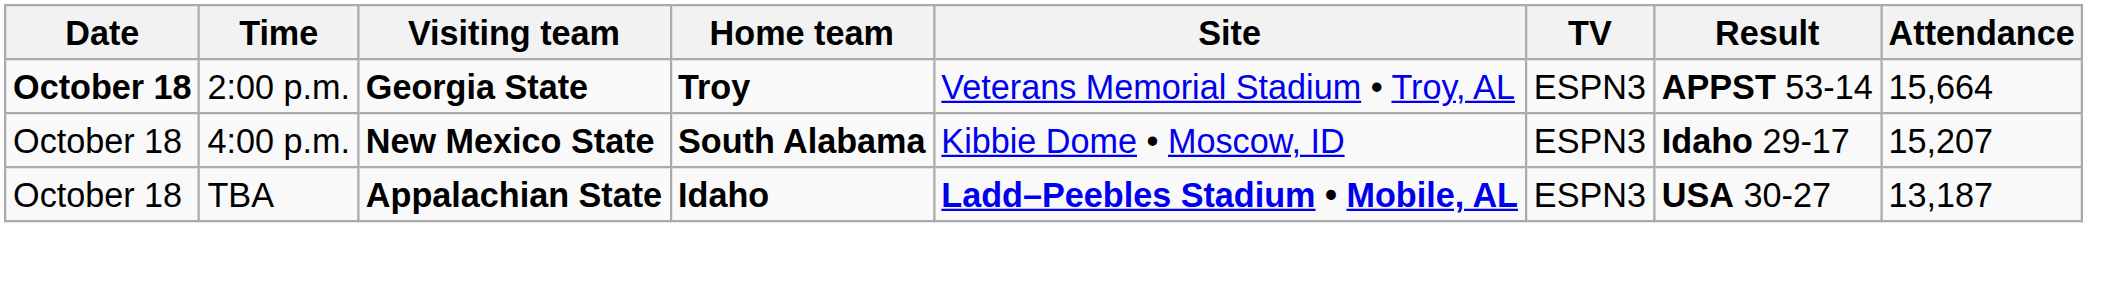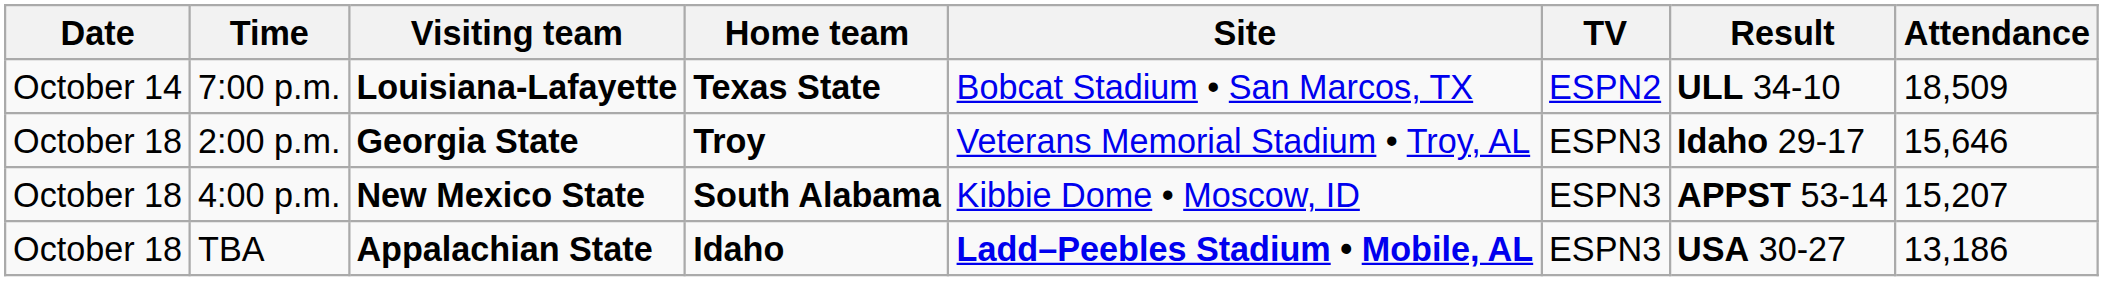+ row: (269, 87)
(102, 87) bold -> (98, 141) normal
(1767, 87) APPST 53-14 -> (1771, 141) Idaho 29-17
(1941, 87) 15,664 -> (1956, 141) 15,646
(1756, 141) Idaho 29-17 -> (1782, 195) APPST 53-14
(1941, 195) 13,187 -> (1956, 249) 13,186
